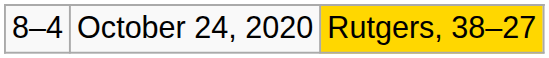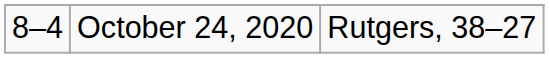(432, 28) gold background -> (432, 28) no background
